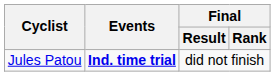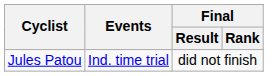(132, 61) bold -> (128, 61) normal
